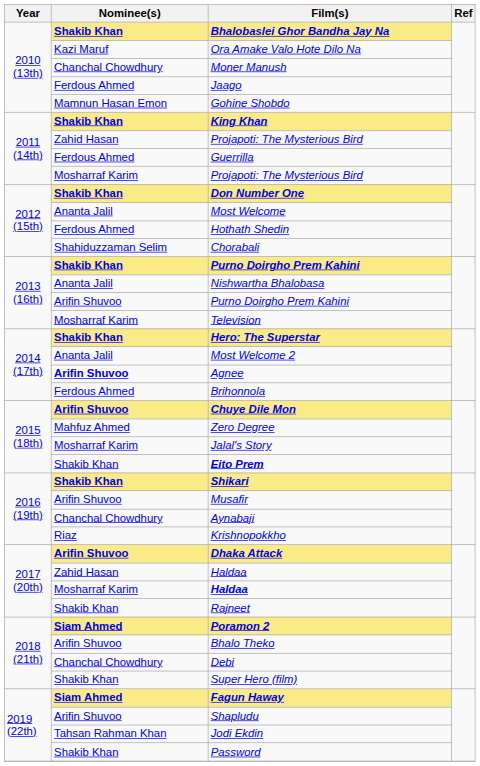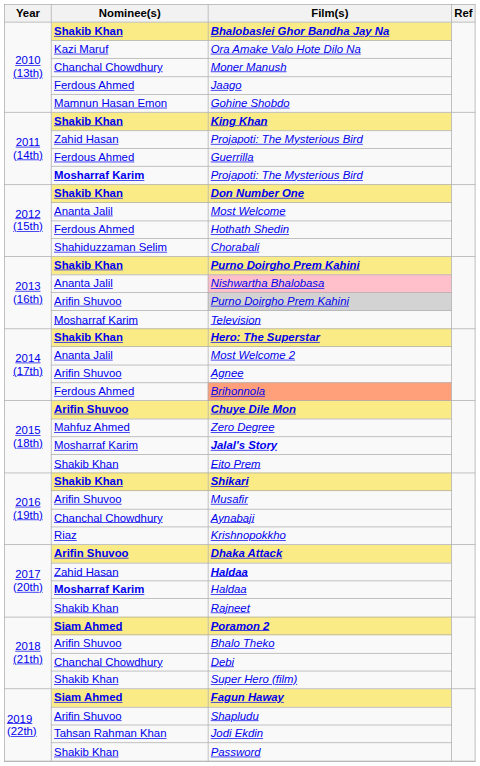(96, 175) normal -> (99, 175) bold
(268, 283) no background -> (268, 283) pink background
(280, 301) no background -> (280, 301) lightgrey background
(91, 373) bold -> (88, 373) normal
(238, 391) no background -> (238, 391) lightsalmon background
(241, 445) normal -> (244, 445) bold
(237, 463) bold -> (236, 463) normal
(229, 572) normal -> (229, 572) bold
(96, 590) normal -> (99, 590) bold
(229, 590) bold -> (229, 590) normal
